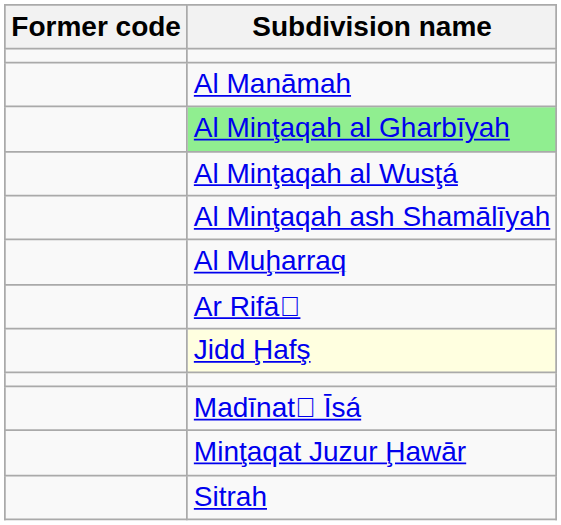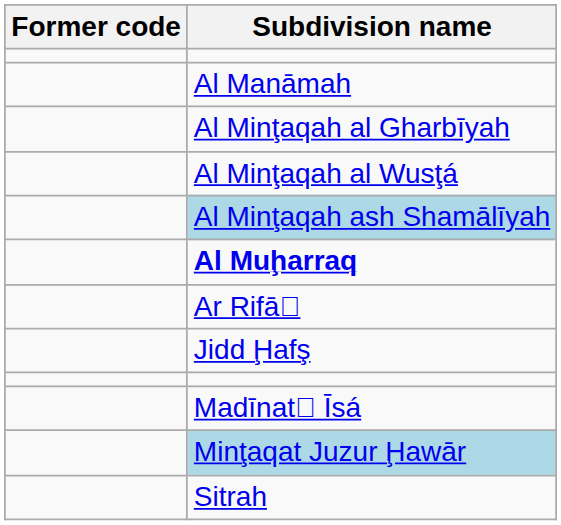(352, 128) lightgreen background -> (352, 128) no background
(372, 217) no background -> (372, 217) lightblue background
(270, 261) normal -> (276, 261) bold
(252, 350) lightyellow background -> (252, 350) no background
(330, 452) no background -> (330, 452) lightblue background
